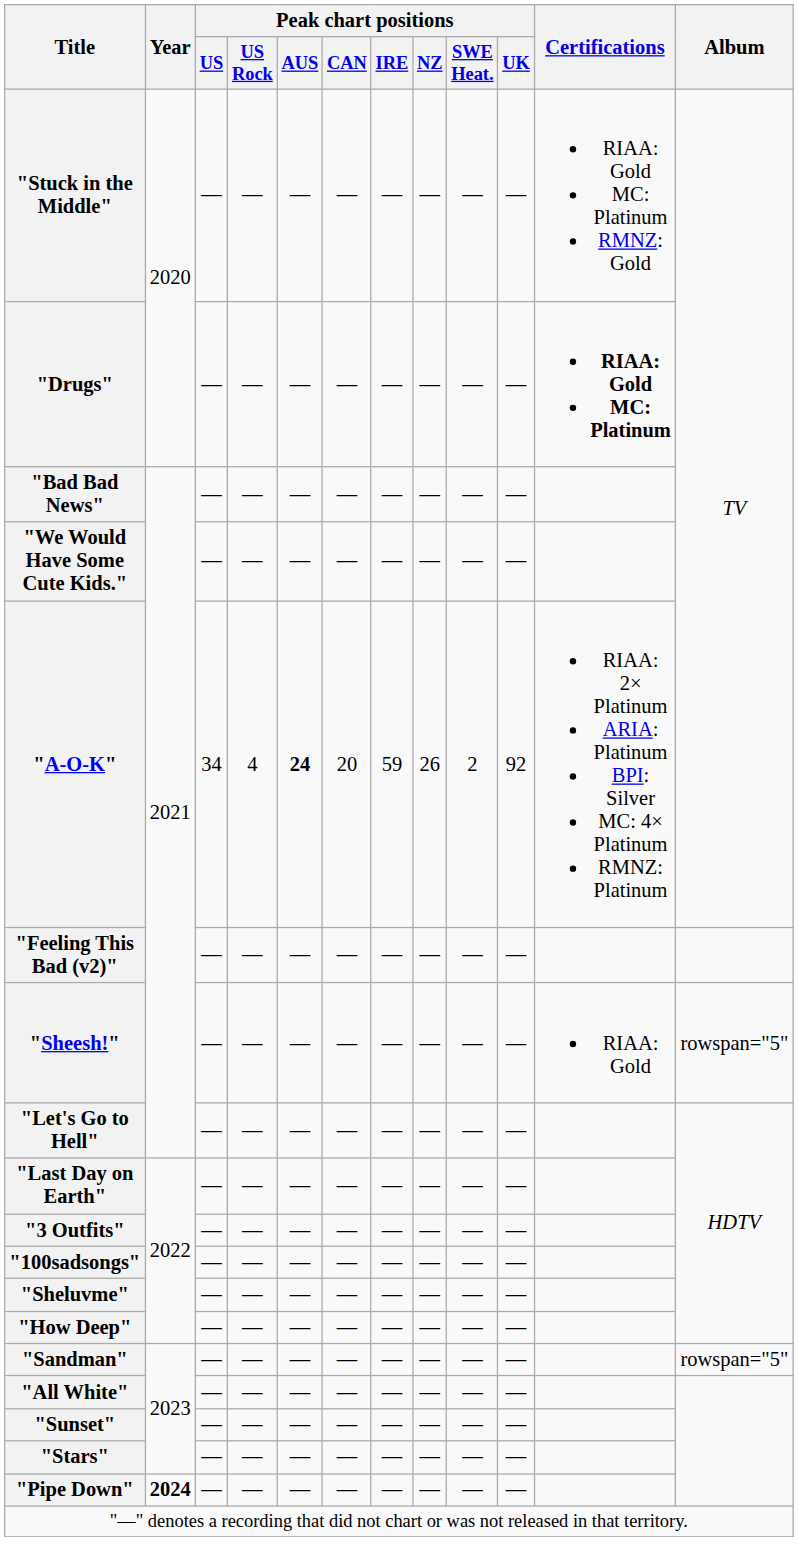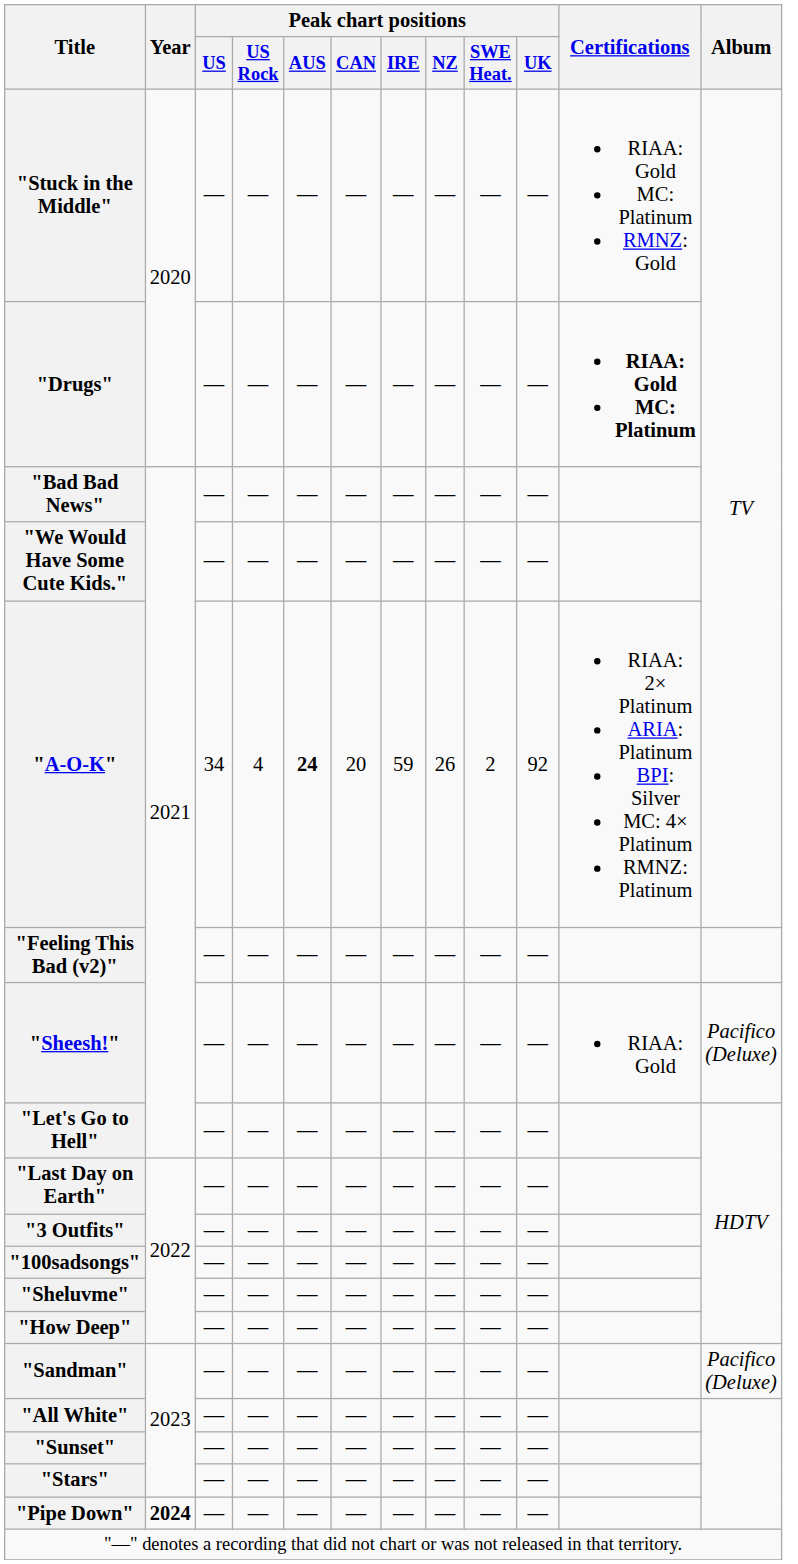(734, 1042) rowspan="5" -> (741, 1042) Pacifico (Deluxe)
(734, 1359) rowspan="5" -> (741, 1371) Pacifico (Deluxe)
